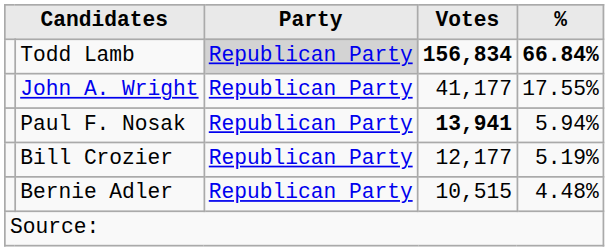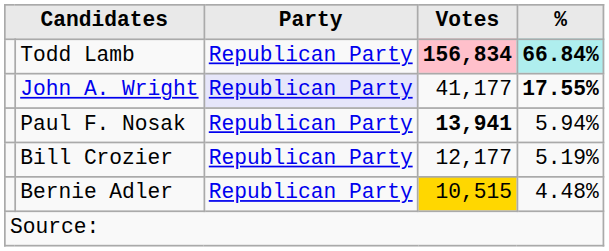(311, 57) lightgrey background -> (311, 57) no background
(467, 57) no background -> (467, 57) pink background
(561, 57) no background -> (561, 57) paleturquoise background
(311, 91) no background -> (311, 91) lavender background
(561, 91) normal -> (561, 91) bold
(474, 194) no background -> (474, 194) gold background
